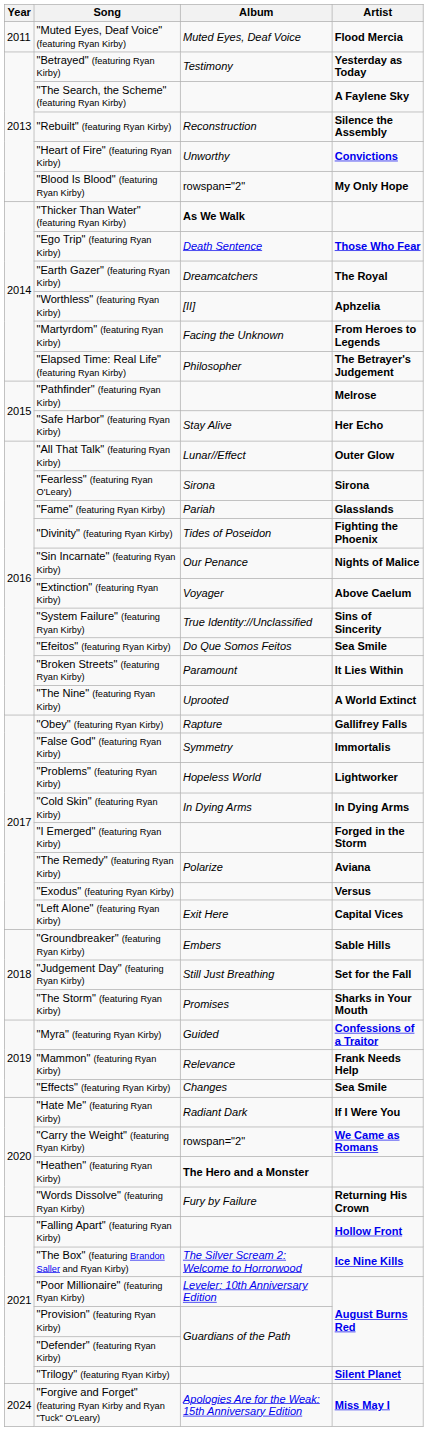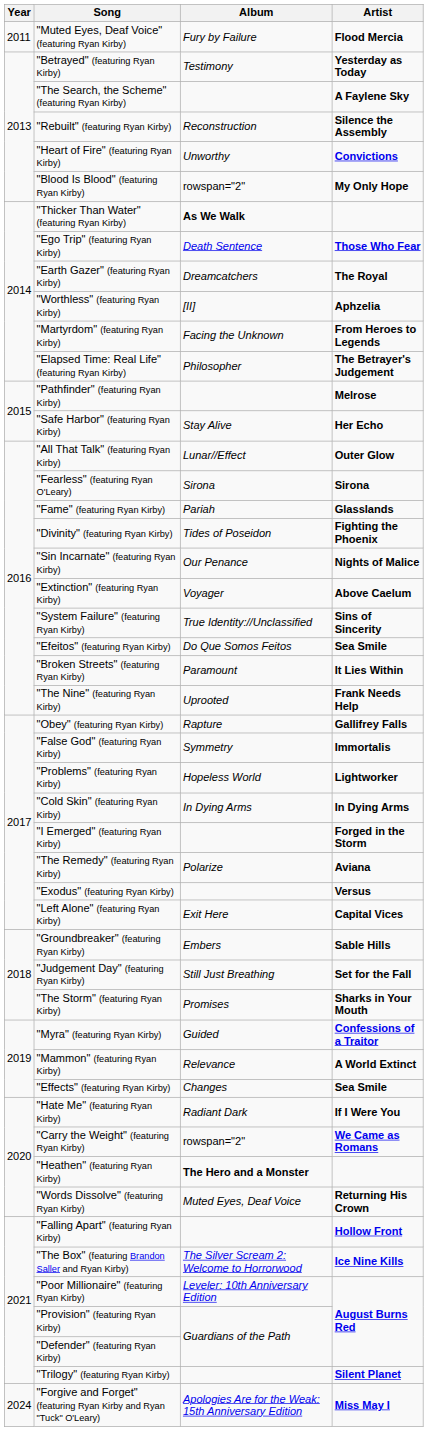(242, 36) Muted Eyes, Deaf Voice -> (220, 36) Fury by Failure
(375, 700) A World Extinct -> (368, 700) Frank Needs Help
(368, 1064) Frank Needs Help -> (375, 1064) A World Extinct
(220, 1201) Fury by Failure -> (242, 1201) Muted Eyes, Deaf Voice
